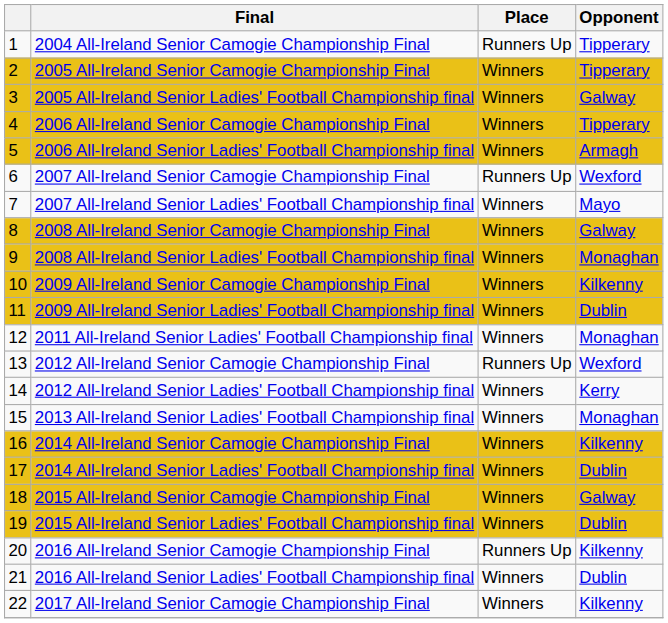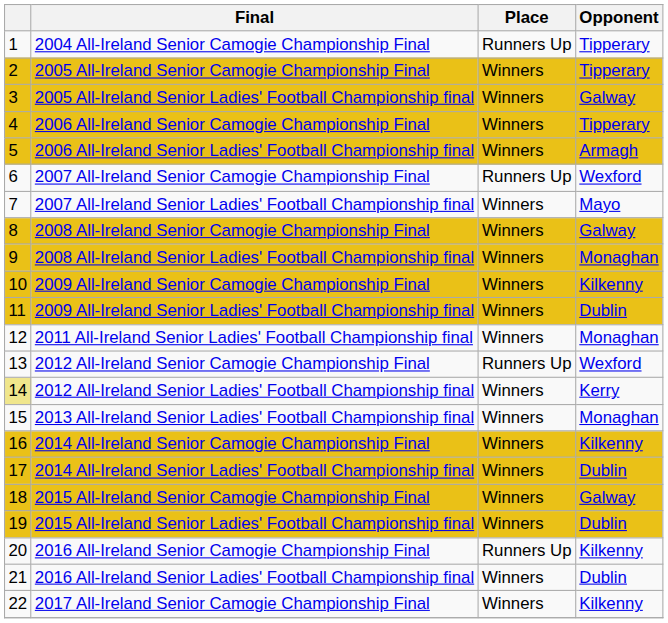(18, 390) no background -> (18, 390) khaki background
